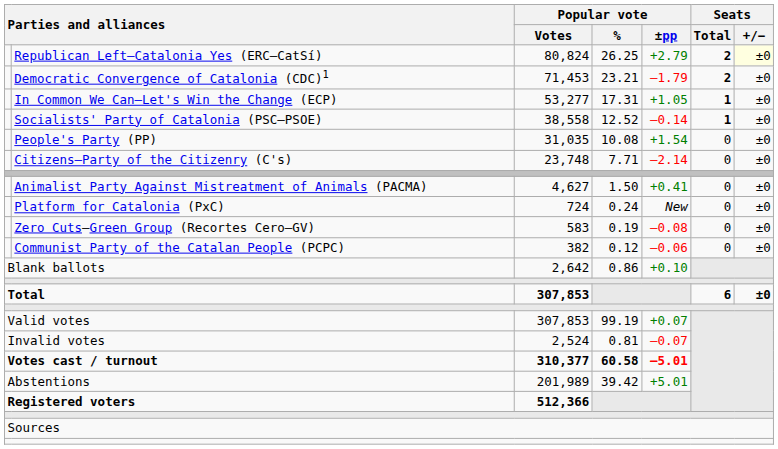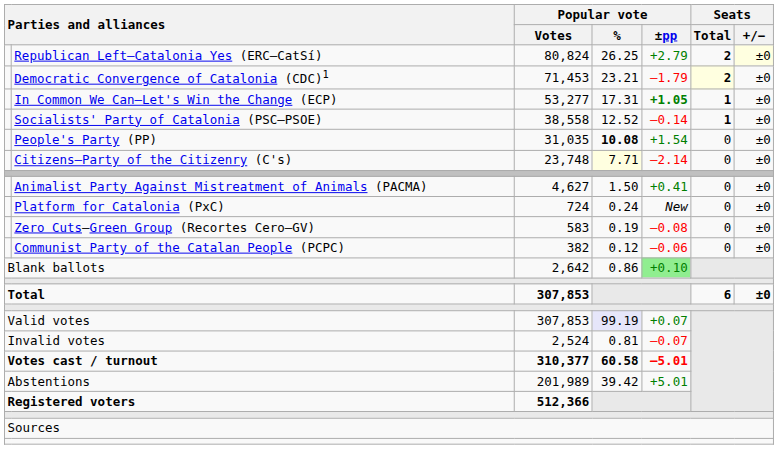(727, 77) no background -> (727, 77) lightyellow background
(669, 99) normal -> (669, 99) bold
(620, 140) normal -> (620, 140) bold
(623, 160) no background -> (623, 160) lightyellow background
(669, 268) no background -> (669, 268) lightgreen background
(620, 320) no background -> (620, 320) lavender background
